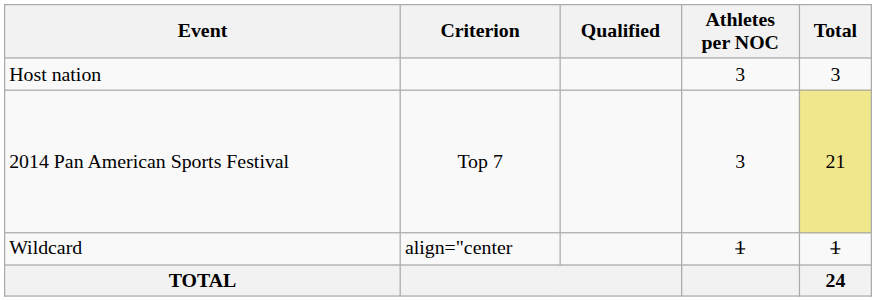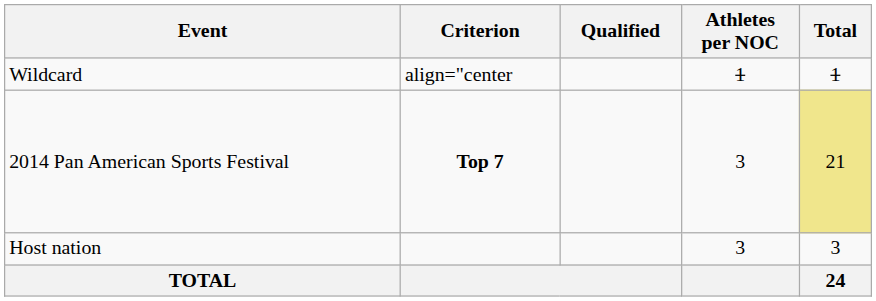rows swapped: (55, 74) <-> (46, 248)
(480, 161) normal -> (480, 161) bold
